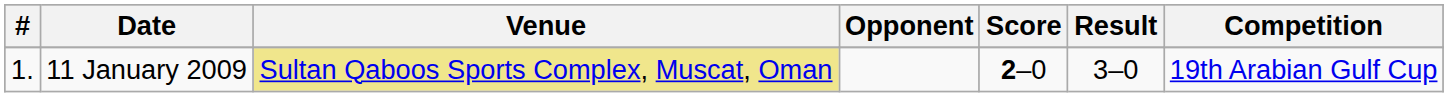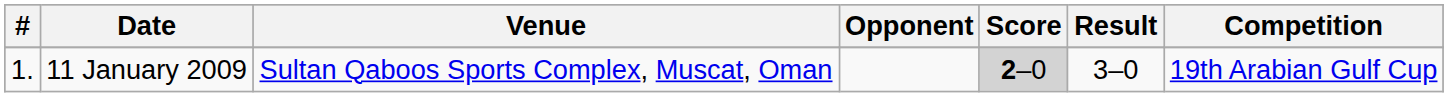(546, 69) khaki background -> (546, 69) no background
(1024, 69) no background -> (1024, 69) lightgrey background
